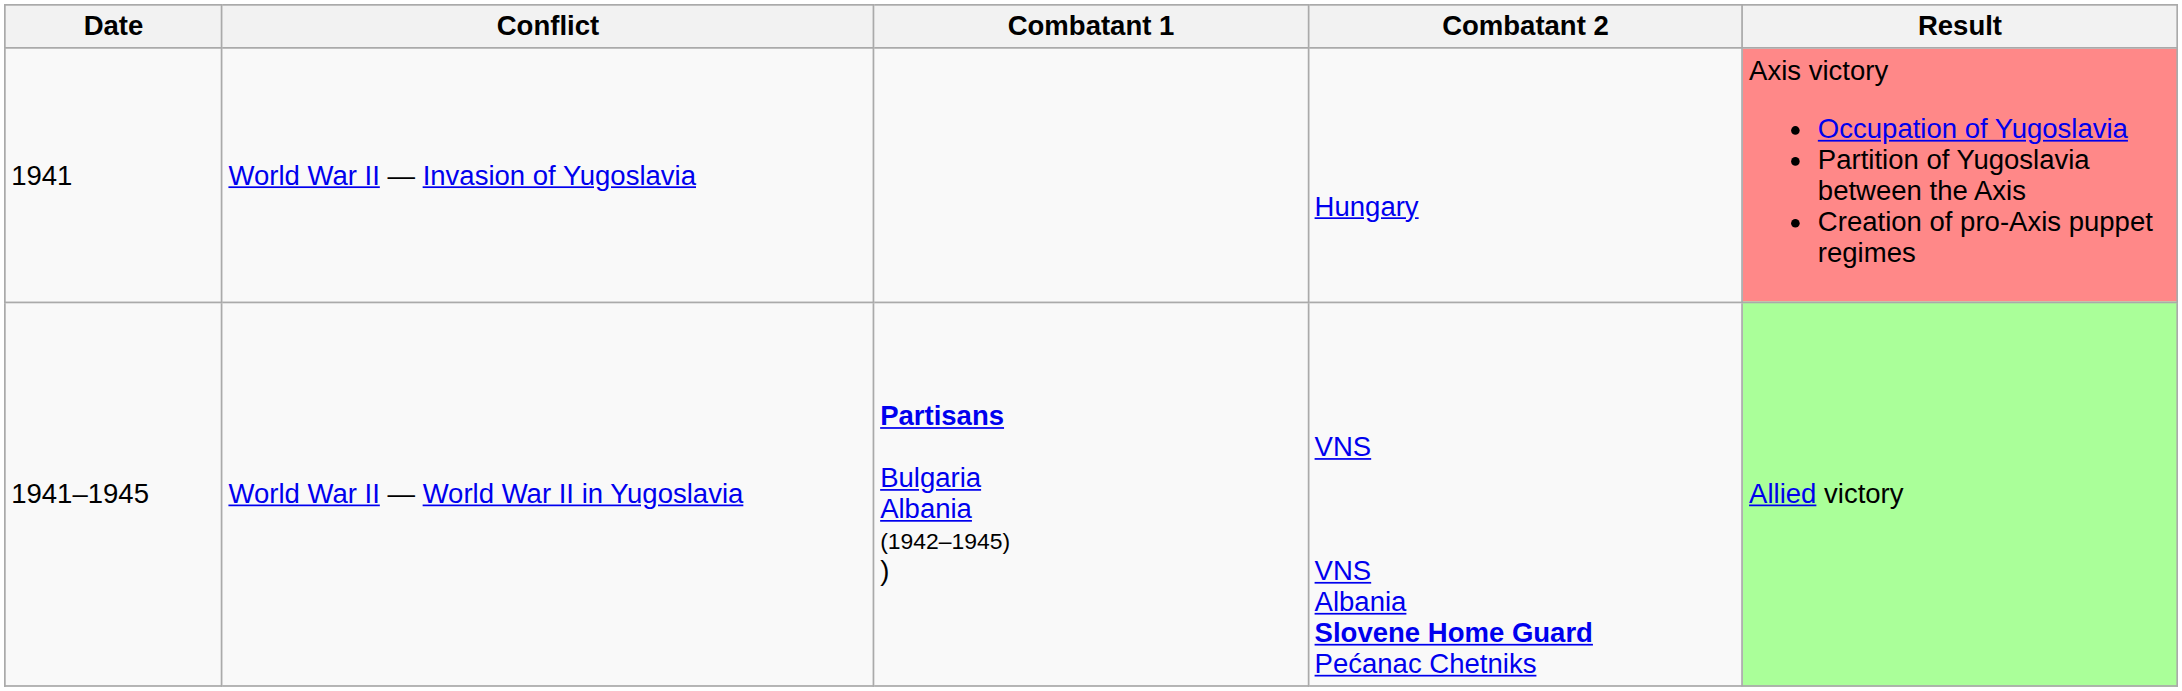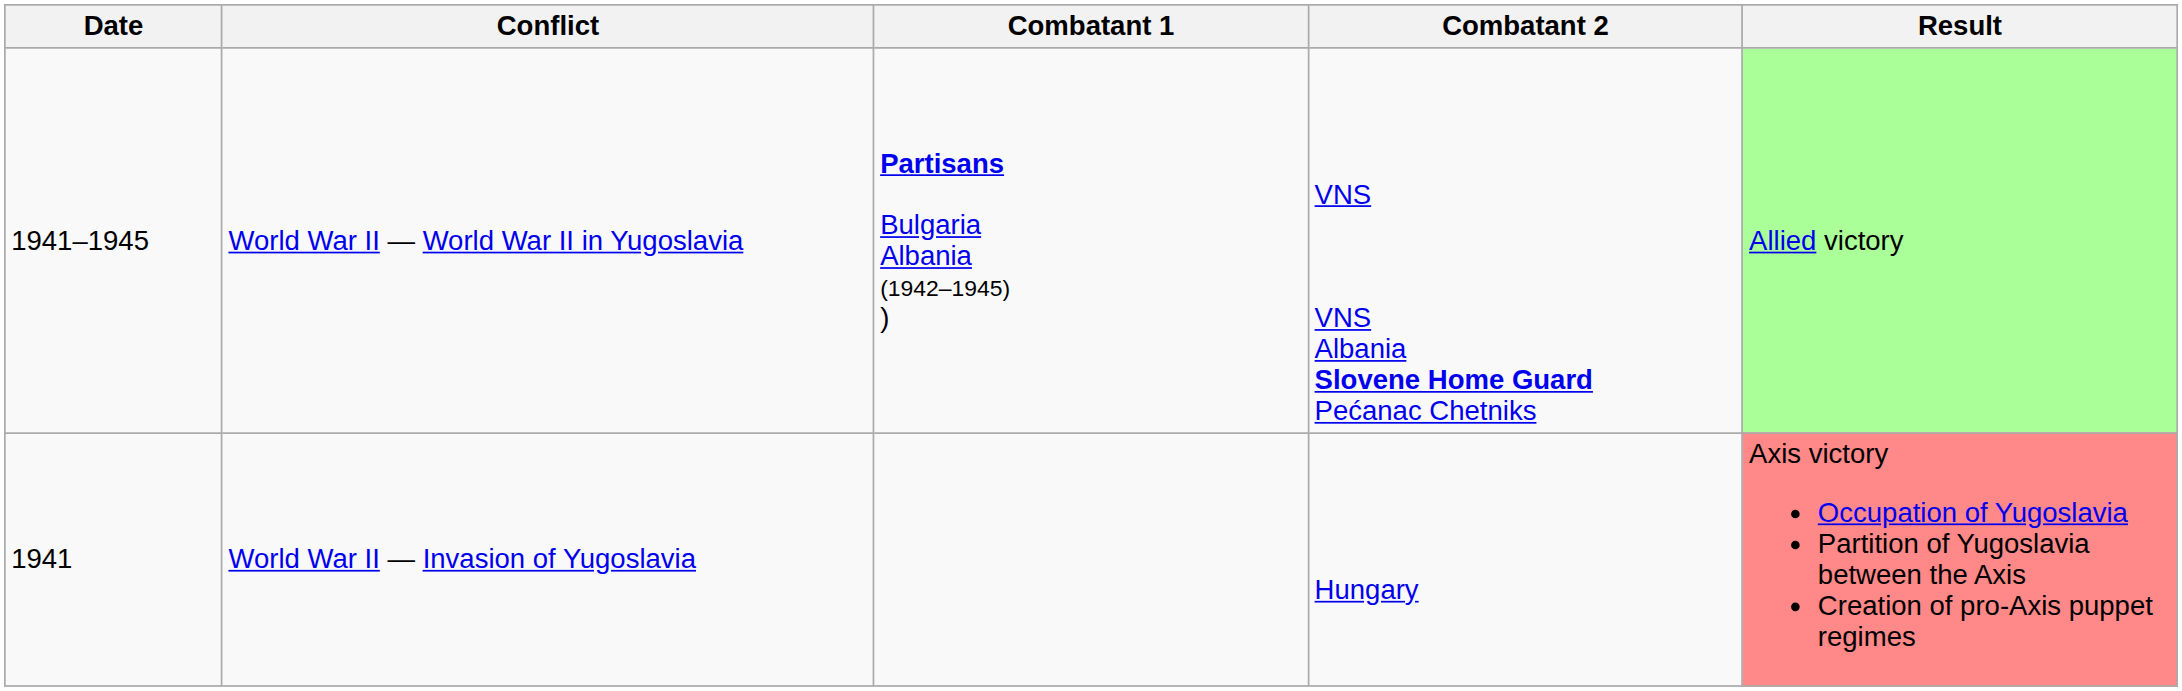rows swapped: (462, 174) <-> (486, 493)
